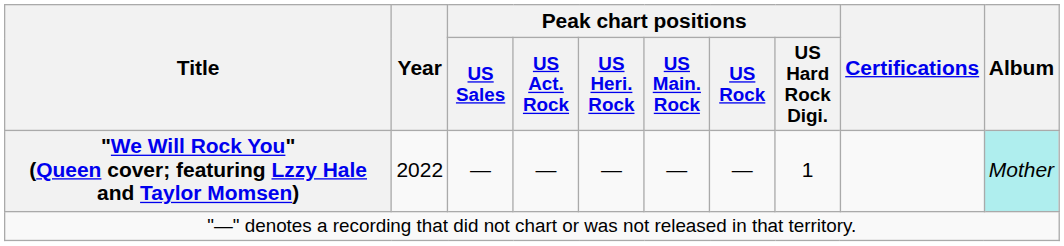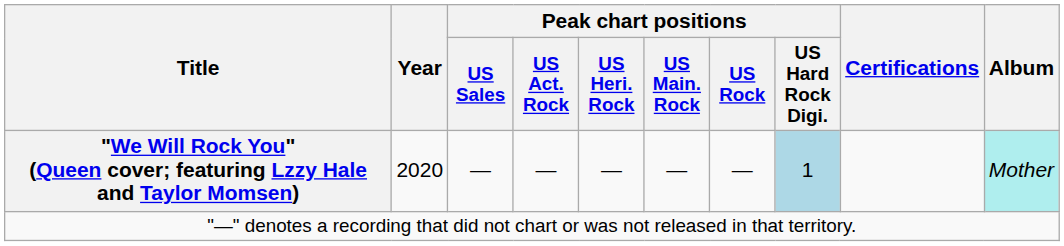(420, 170) 2022 -> (420, 170) 2020
(808, 170) no background -> (808, 170) lightblue background
